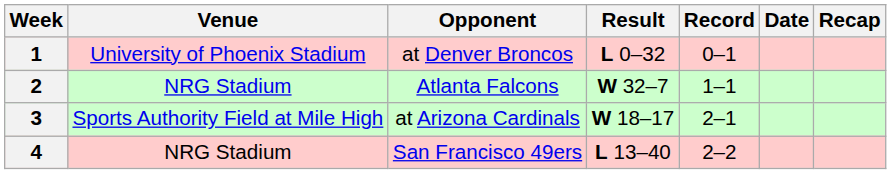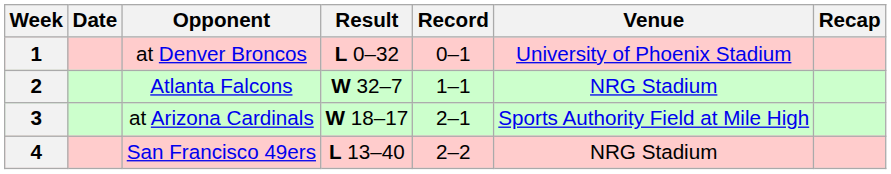columns swapped: (787, 20) <-> (228, 20)
